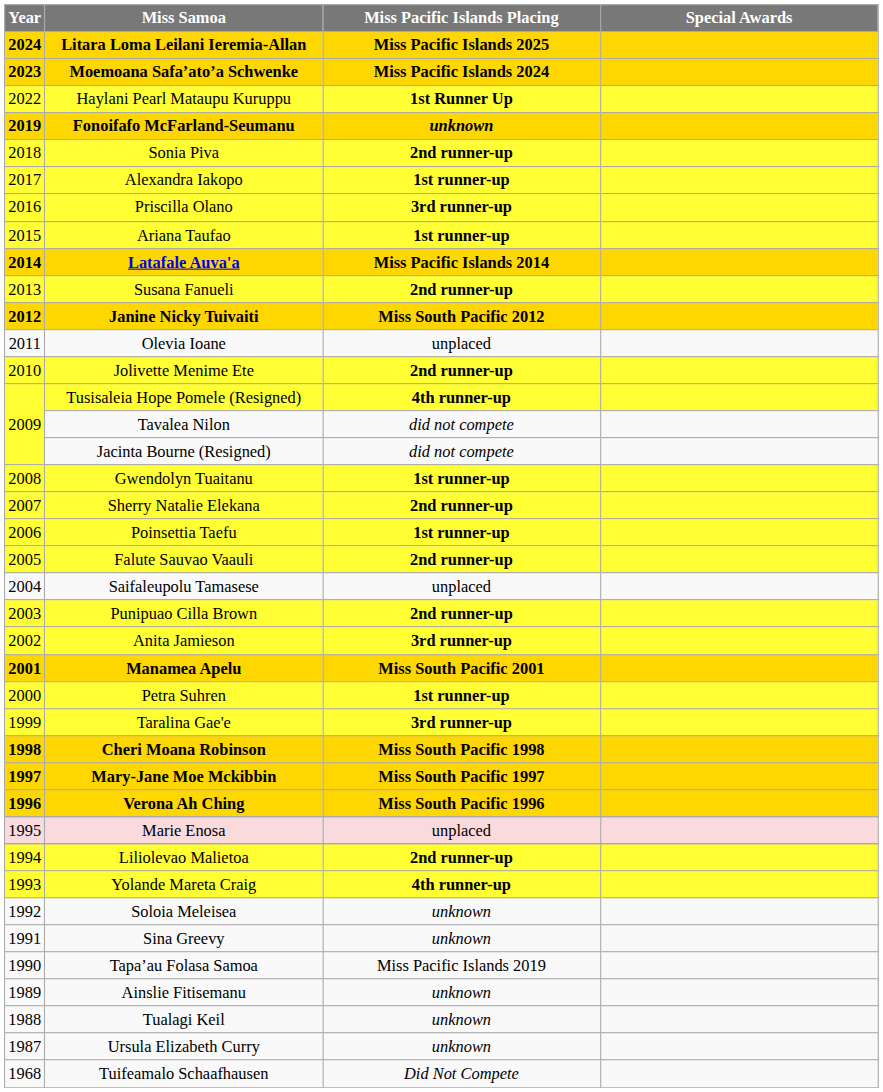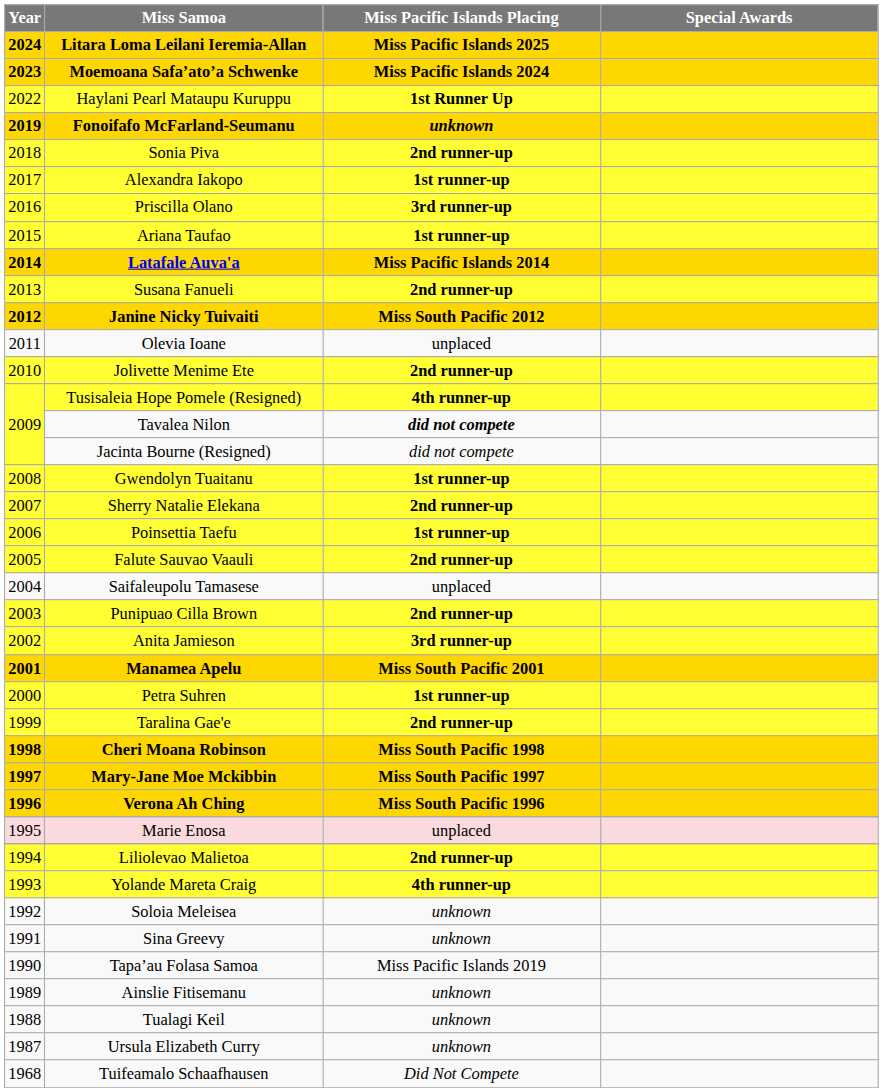(461, 424) normal -> (461, 424) bold
(461, 721) 3rd runner-up -> (461, 721) 2nd runner-up
